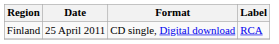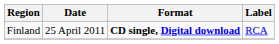(173, 30) normal -> (175, 30) bold
